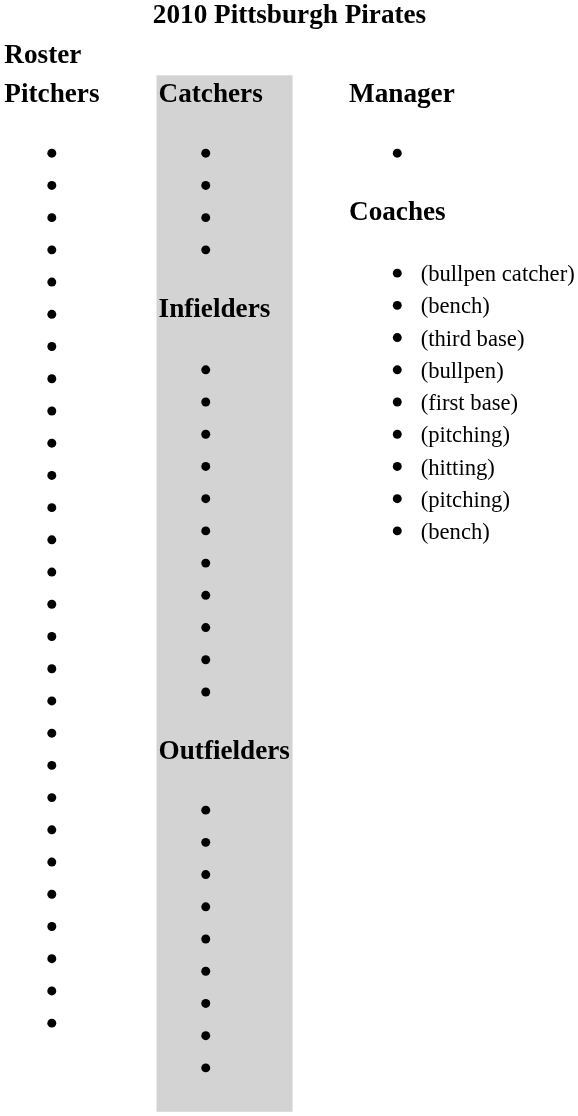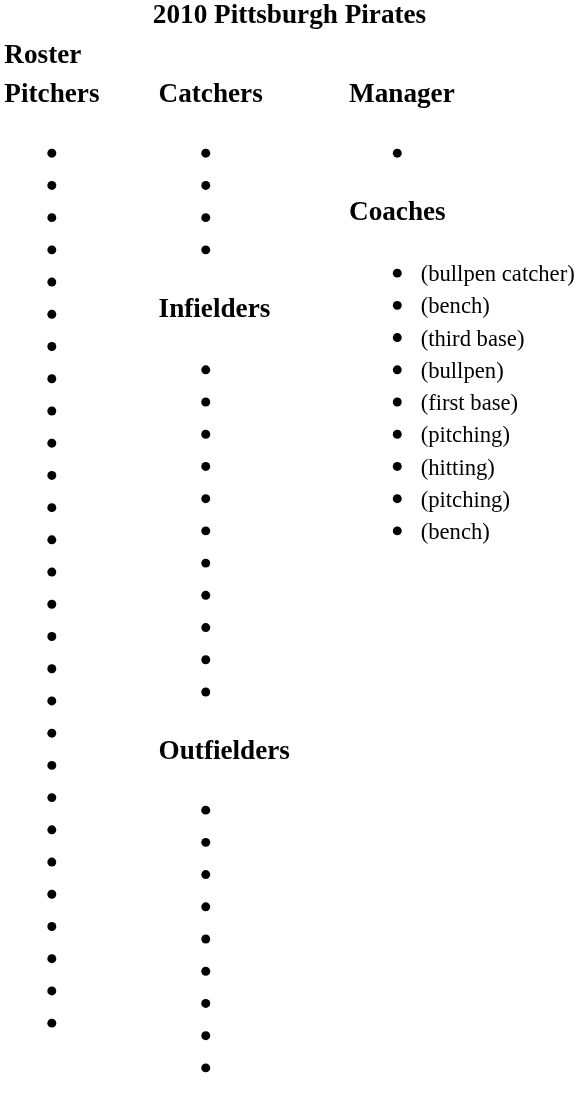(224, 580) lightgrey background -> (224, 580) no background
